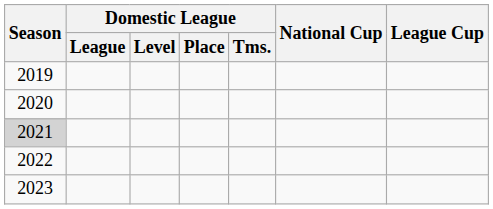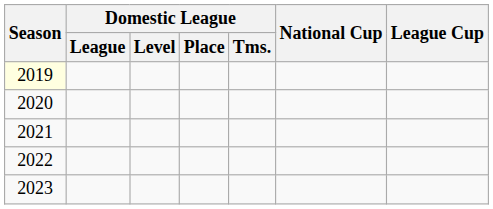(35, 75) no background -> (35, 75) lightyellow background
(35, 132) lightgrey background -> (35, 132) no background
